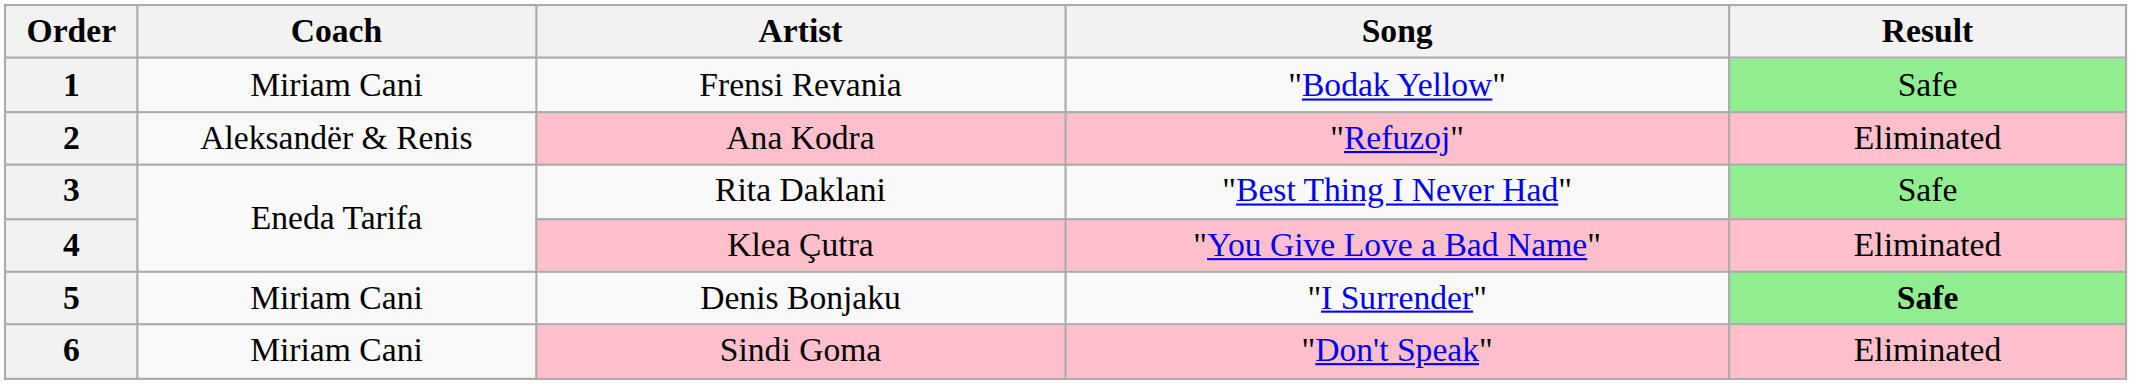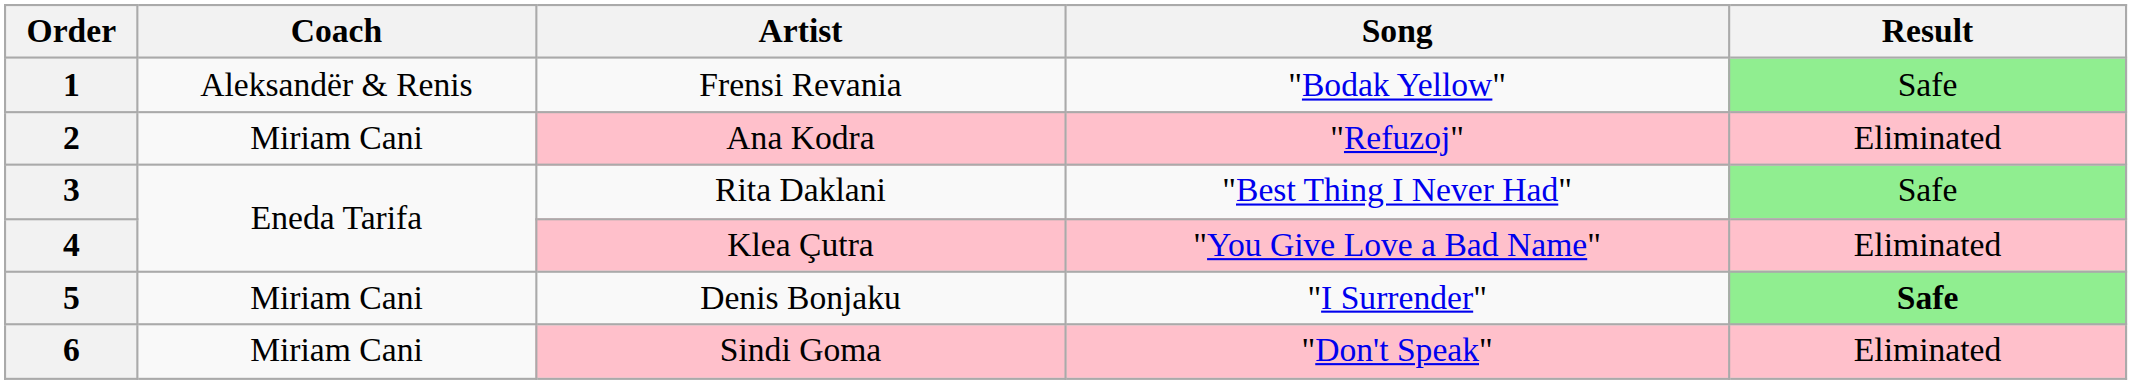(336, 84) Miriam Cani -> (336, 84) Aleksandër & Renis
(336, 137) Aleksandër & Renis -> (336, 137) Miriam Cani
